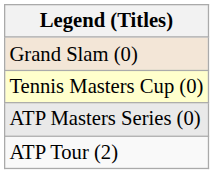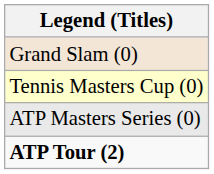(64, 151) normal -> (67, 151) bold
